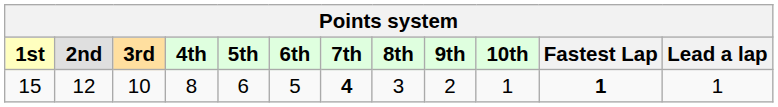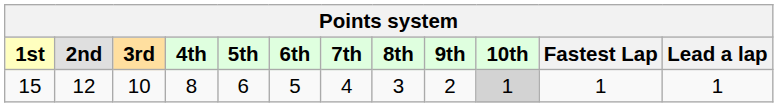(347, 86) bold -> (347, 86) normal
(507, 86) no background -> (507, 86) lightgrey background
(601, 86) bold -> (601, 86) normal
